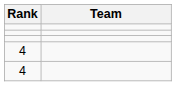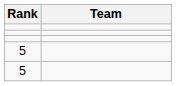(23, 51) 4 -> (23, 51) 5
(23, 71) 4 -> (23, 71) 5
